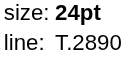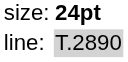(88, 43) no background -> (88, 43) lightgrey background
